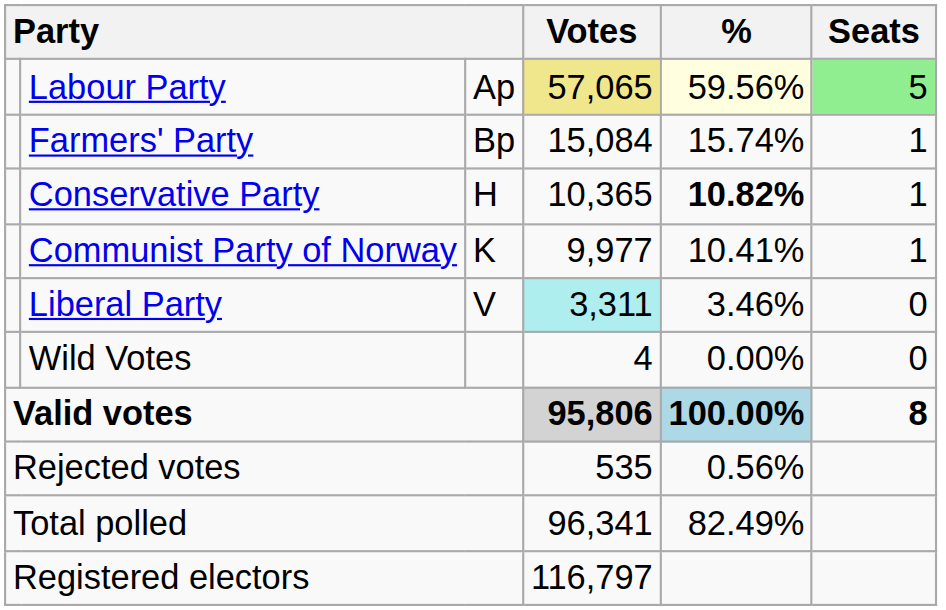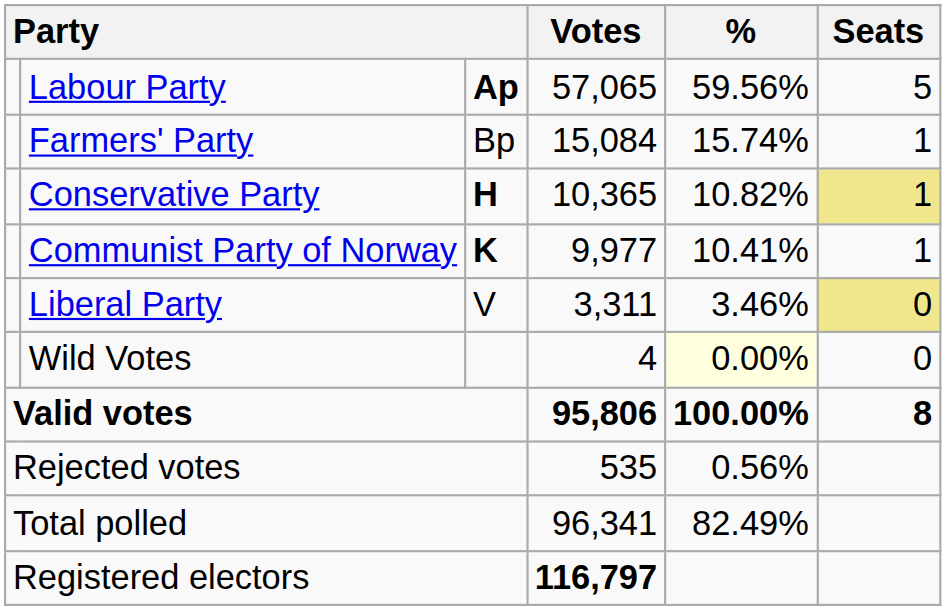(494, 86) normal -> (496, 86) bold
(600, 86) khaki background -> (604, 86) no background
(746, 86) lightyellow background -> (750, 86) no background
(918, 86) lightgreen background -> (923, 86) no background
(485, 195) normal -> (485, 195) bold
(746, 195) bold -> (750, 195) normal
(918, 195) no background -> (923, 195) khaki background
(484, 250) normal -> (485, 250) bold
(611, 304) paleturquoise background -> (615, 304) no background
(918, 304) no background -> (923, 304) khaki background
(756, 359) no background -> (760, 359) lightyellow background
(600, 413) lightgrey background -> (604, 413) no background
(736, 413) lightblue background -> (741, 413) no background
(592, 577) normal -> (596, 577) bold
